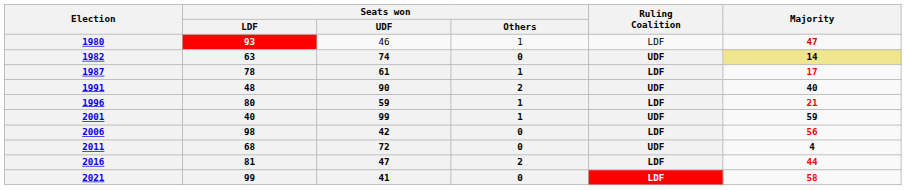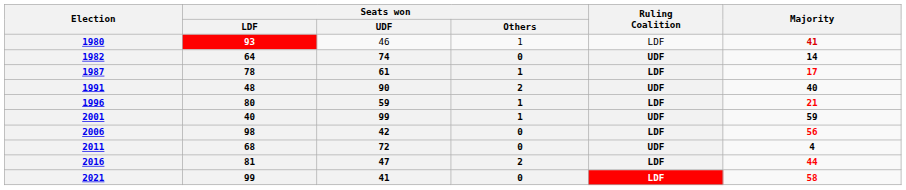(812, 42) 47 -> (812, 42) 41
(250, 57) 63 -> (250, 57) 64
(812, 57) khaki background -> (812, 57) no background
